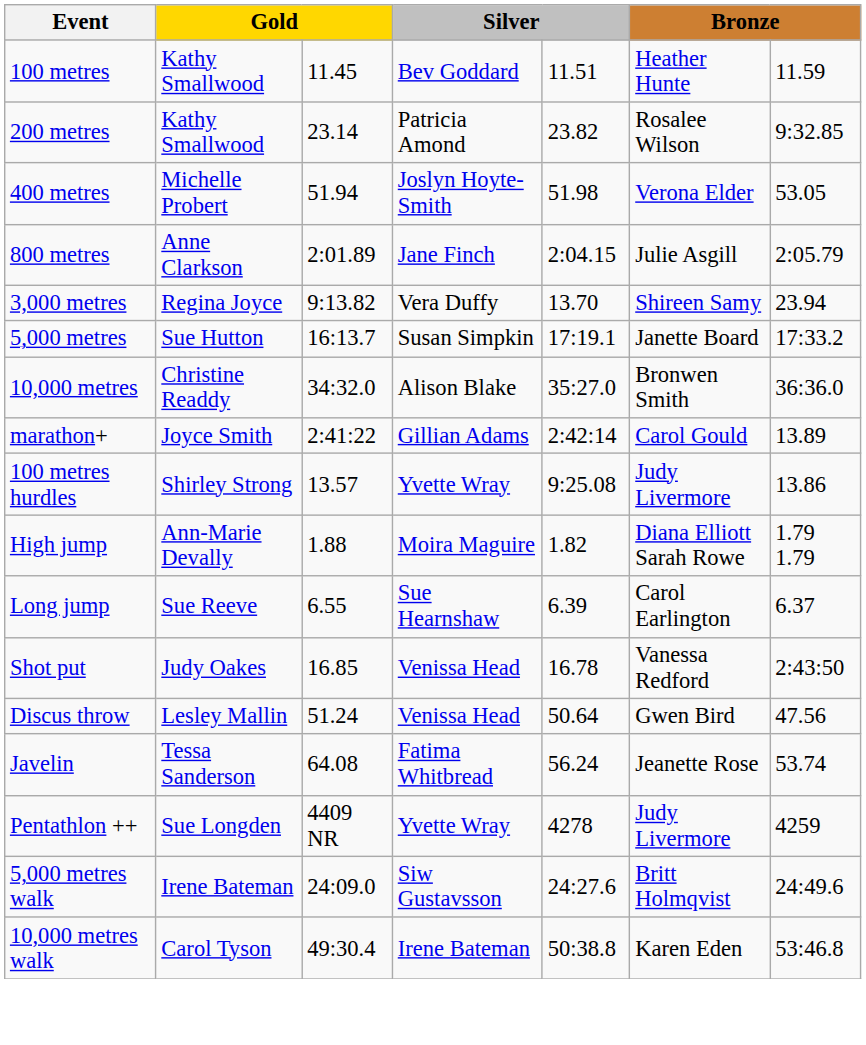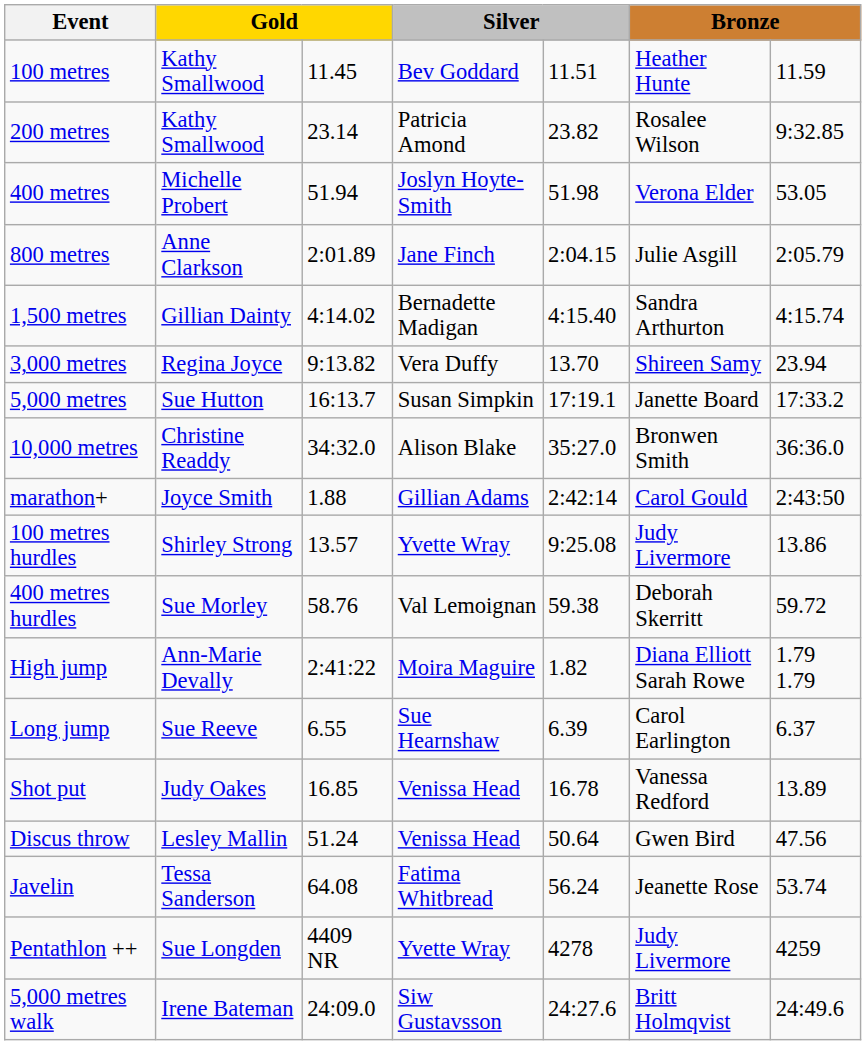+ row: (68, 315)
(342, 435) 2:41:22 -> (327, 496) 1.88
(801, 435) 13.89 -> (810, 496) 2:43:50
+ row: (60, 606)
(327, 545) 1.88 -> (342, 667) 2:41:22
(810, 667) 2:43:50 -> (801, 789) 13.89
- row: (74, 947)
